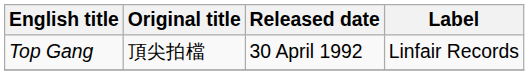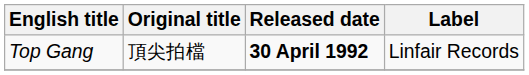(306, 52) normal -> (309, 52) bold
